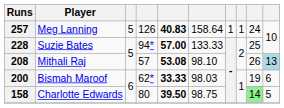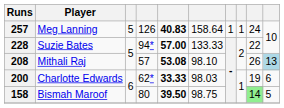(255, 46) 25 -> (255, 46) 22
(72, 78) Bismah Maroof -> (80, 78) Charlotte Edwards
(80, 95) Charlotte Edwards -> (72, 95) Bismah Maroof
